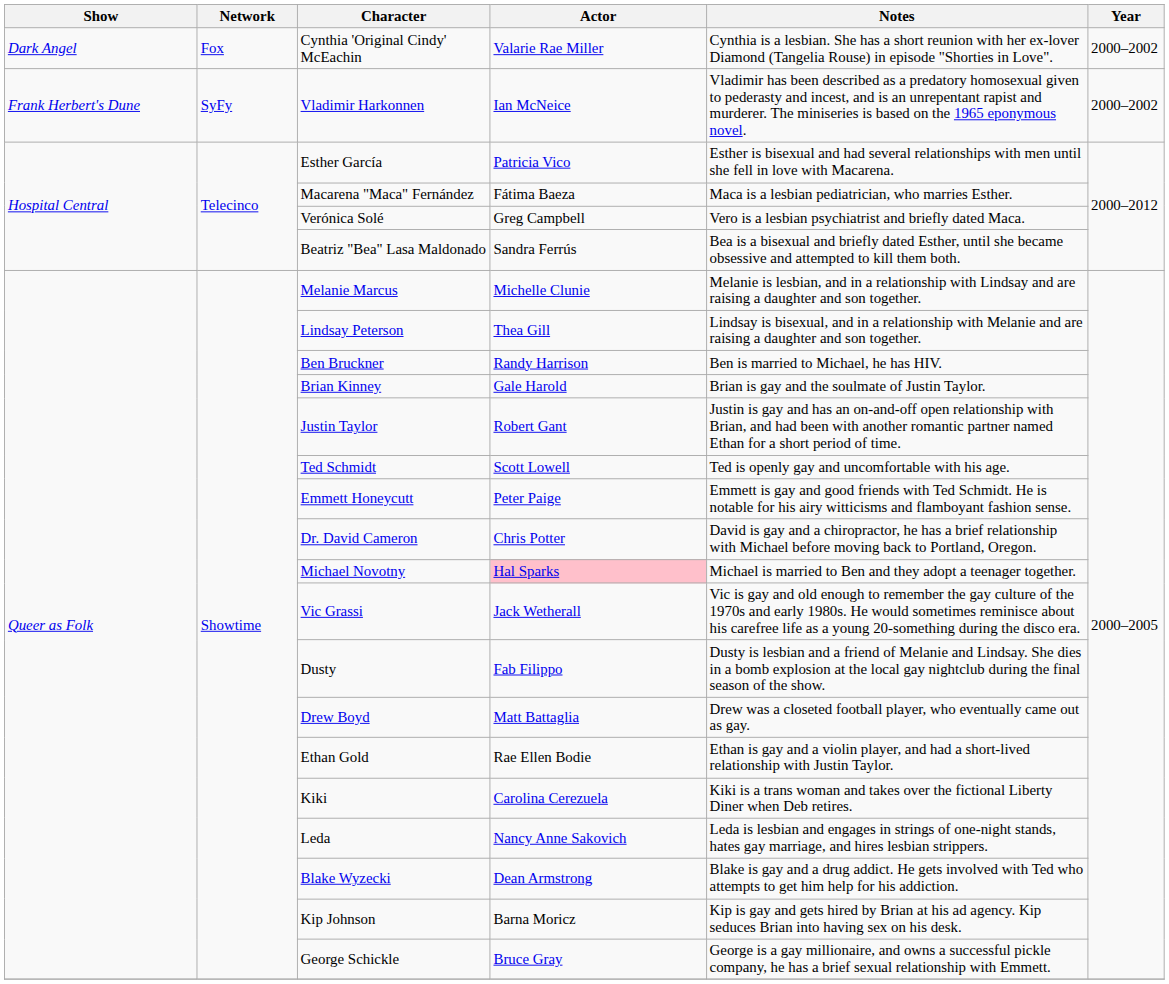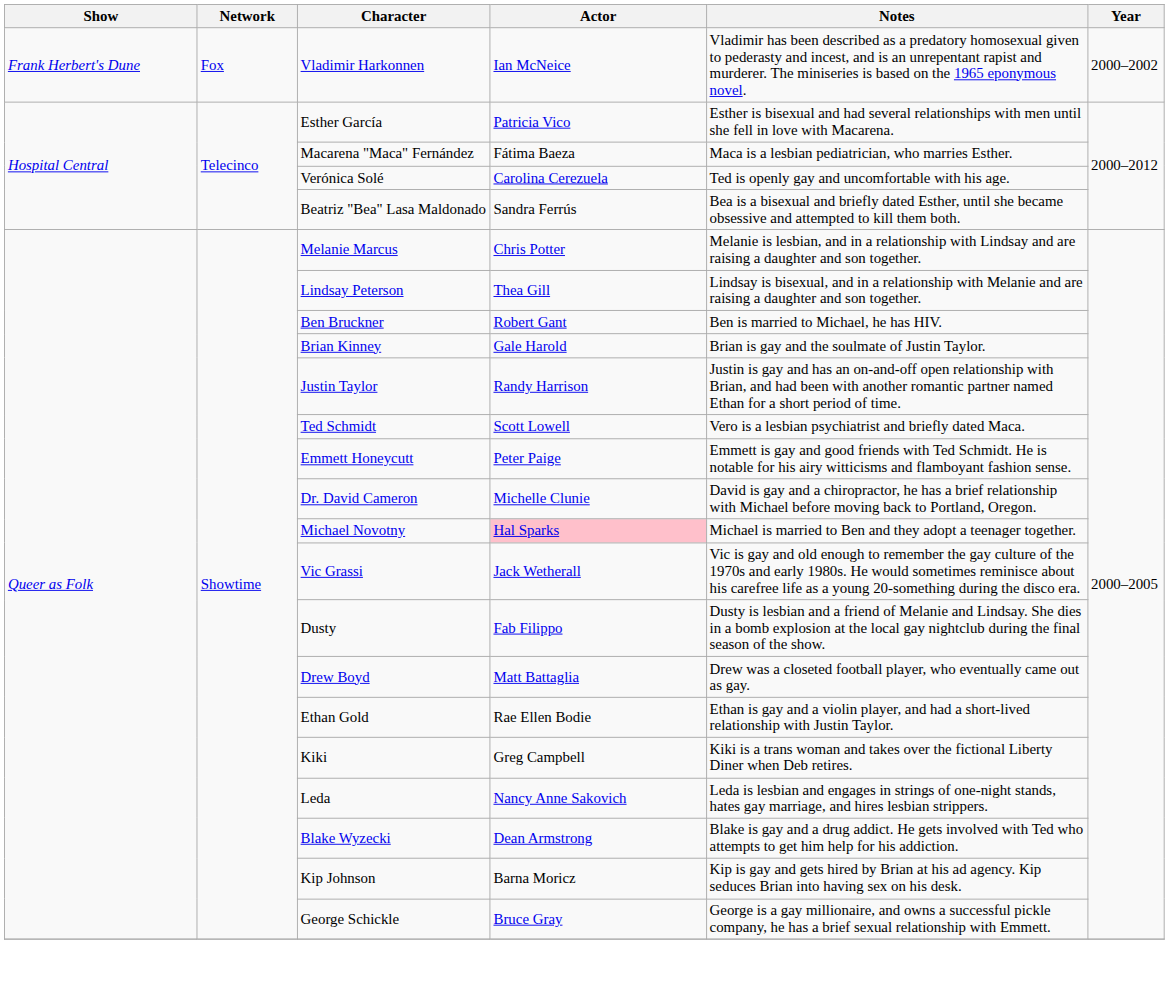- row: (374, 48)
(216, 105) SyFy -> (212, 65) Fox
(539, 217) Greg Campbell -> (551, 177) Carolina Cerezuela
(867, 217) Vero is a lesbian psychiatrist and briefly dated Maca. -> (860, 177) Ted is openly gay and uncomfortable with his age.
(542, 290) Michelle Clunie -> (529, 249) Chris Potter
(541, 362) Randy Harrison -> (530, 322) Robert Gant
(530, 426) Robert Gant -> (541, 386) Randy Harrison
(860, 466) Ted is openly gay and uncomfortable with his age. -> (867, 426) Vero is a lesbian psychiatrist and briefly dated Maca.
(529, 539) Chris Potter -> (542, 498) Michelle Clunie
(551, 797) Carolina Cerezuela -> (539, 757) Greg Campbell
